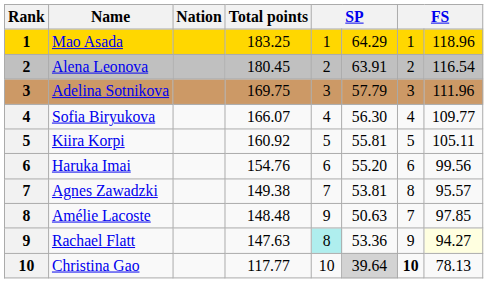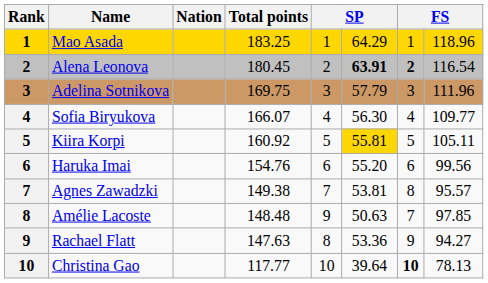(369, 66) normal -> (369, 66) bold
(411, 66) normal -> (411, 66) bold
(369, 141) no background -> (369, 141) gold background
(327, 240) paleturquoise background -> (327, 240) no background
(453, 240) lightyellow background -> (453, 240) no background
(369, 265) lightgrey background -> (369, 265) no background
